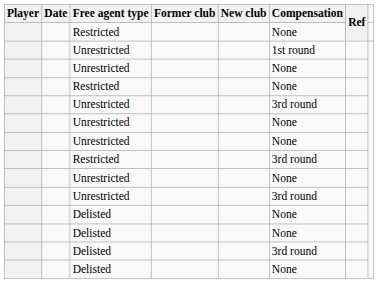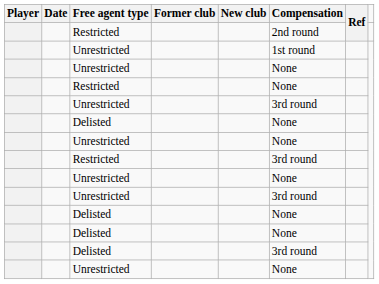(284, 31) None -> (295, 31) 2nd round
(101, 123) Unrestricted -> (92, 123) Delisted
(92, 269) Delisted -> (101, 269) Unrestricted
